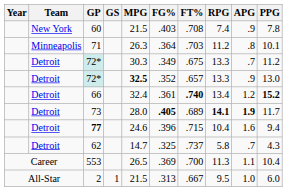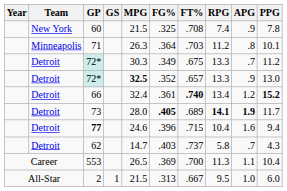(167, 29) .403 -> (167, 29) .325
(167, 145) .325 -> (167, 145) .403
